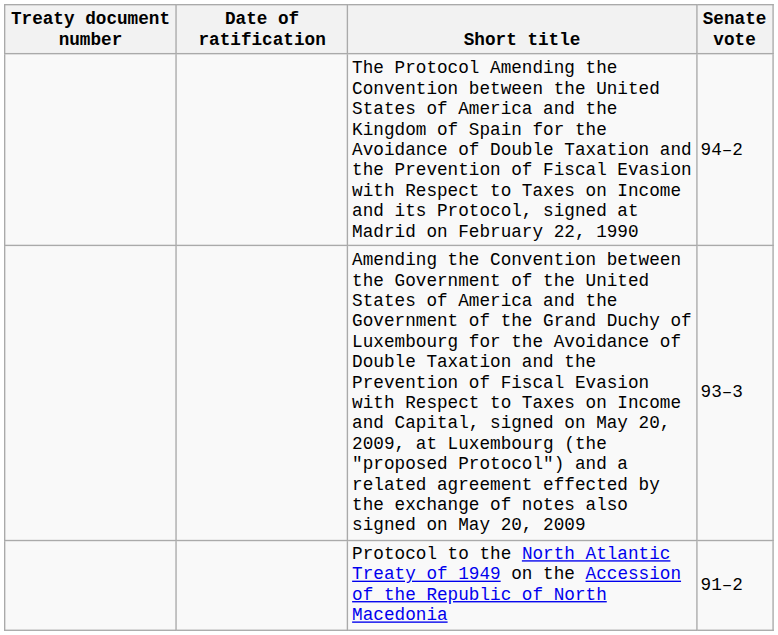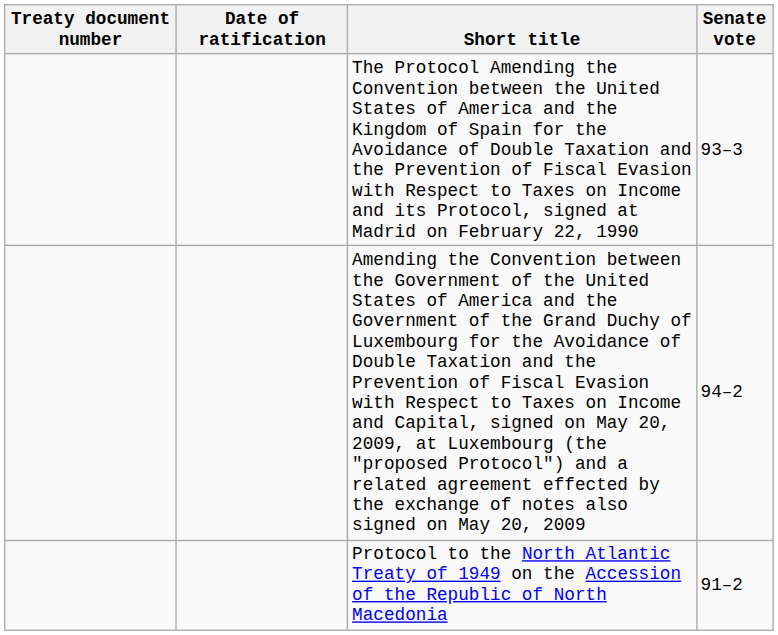(722, 150) 94–2 -> (722, 150) 93–3
(722, 393) 93–3 -> (722, 393) 94–2
